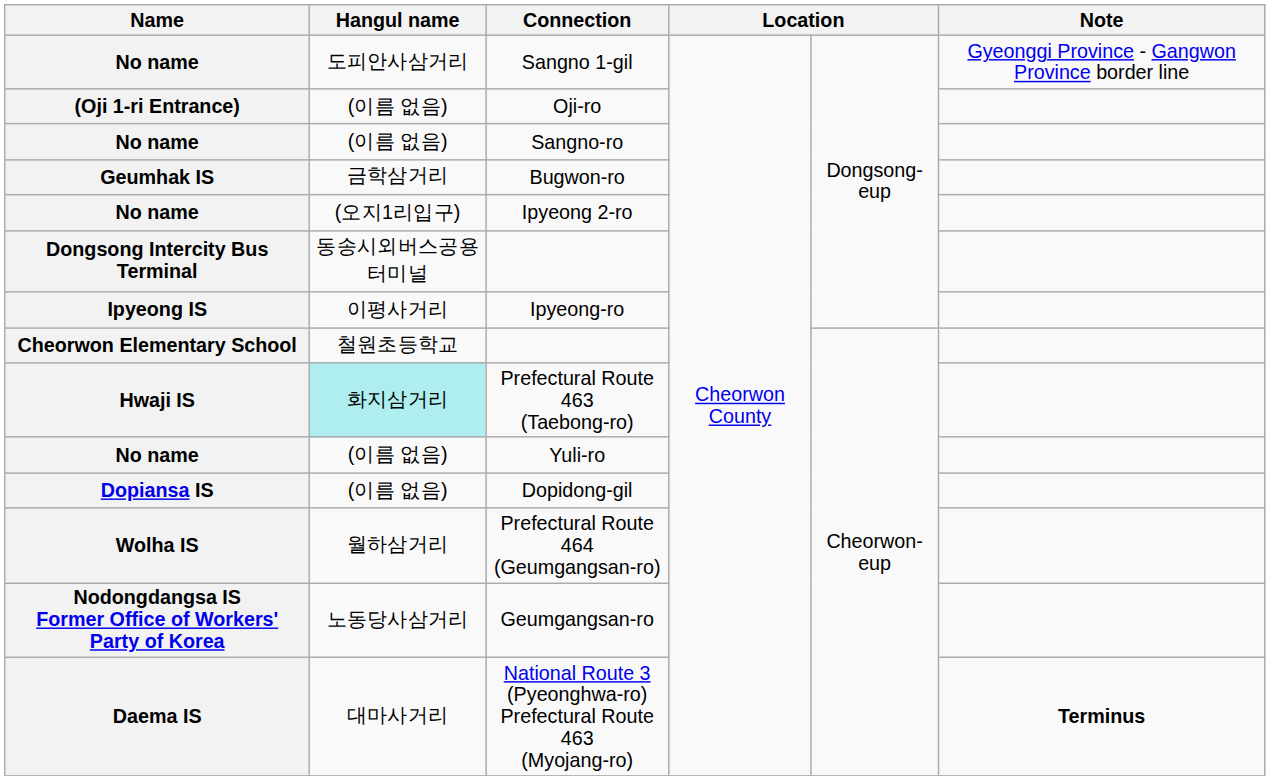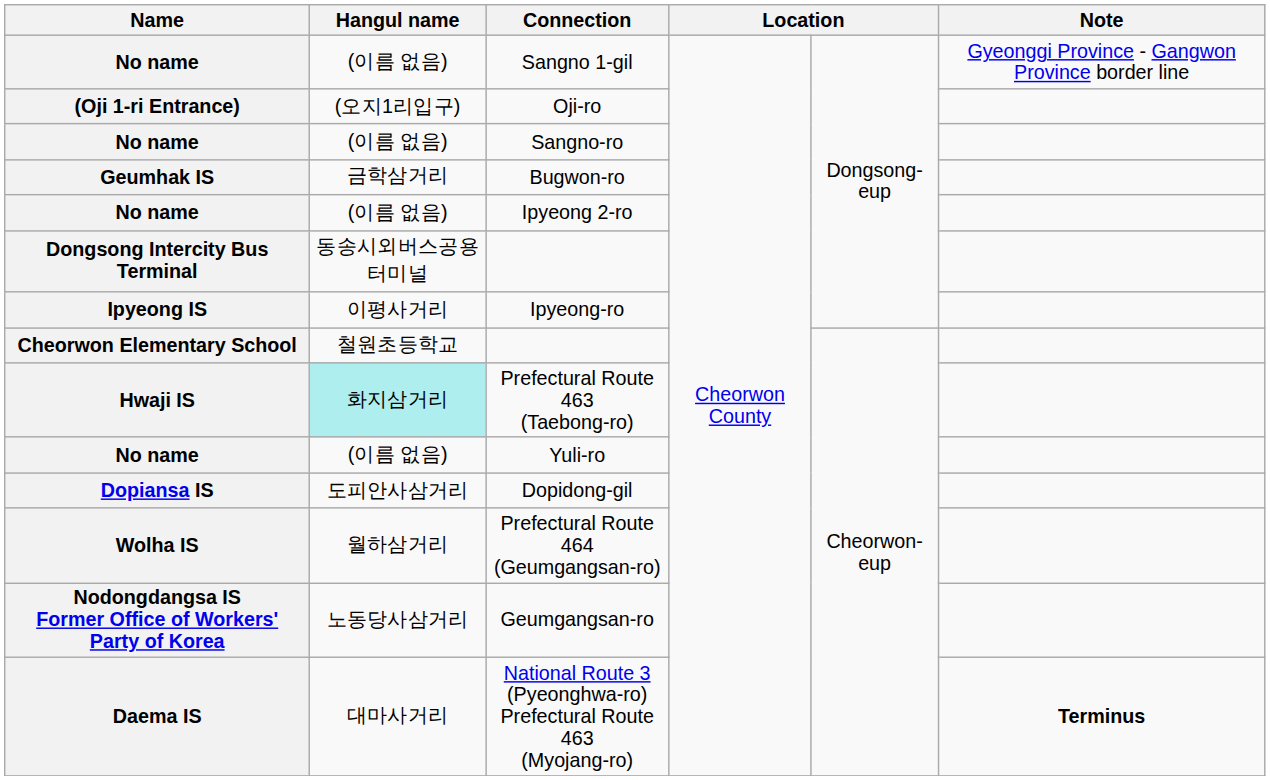(398, 61) 도피안사삼거리 -> (398, 61) (이름 없음)
(398, 105) (이름 없음) -> (398, 105) (오지1리입구)
(398, 212) (오지1리입구) -> (398, 212) (이름 없음)
(398, 489) (이름 없음) -> (398, 489) 도피안사삼거리
